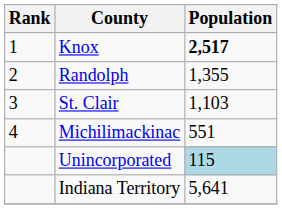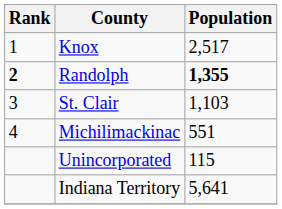(209, 47) bold -> (209, 47) normal
(13, 75) normal -> (13, 75) bold
(209, 75) normal -> (209, 75) bold
(202, 160) lightblue background -> (202, 160) no background
